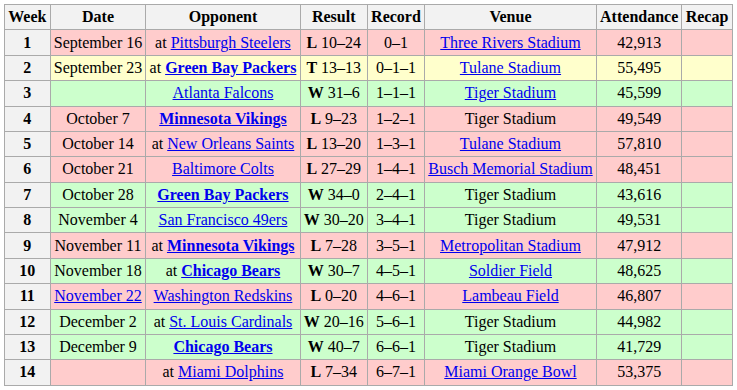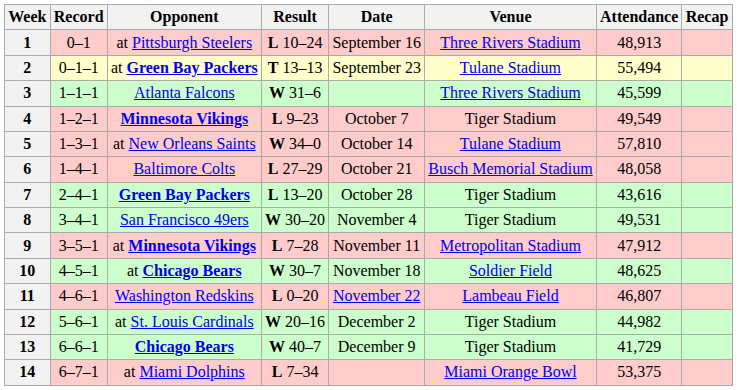columns swapped: (98, 17) <-> (396, 17)
(639, 42) 42,913 -> (639, 42) 48,913
(639, 67) 55,495 -> (639, 67) 55,494
(510, 93) Tiger Stadium -> (510, 93) Three Rivers Stadium
(334, 144) L 13–20 -> (295, 144) W 34–0
(639, 169) 48,451 -> (639, 169) 48,058
(334, 194) W 34–0 -> (295, 194) L 13–20
